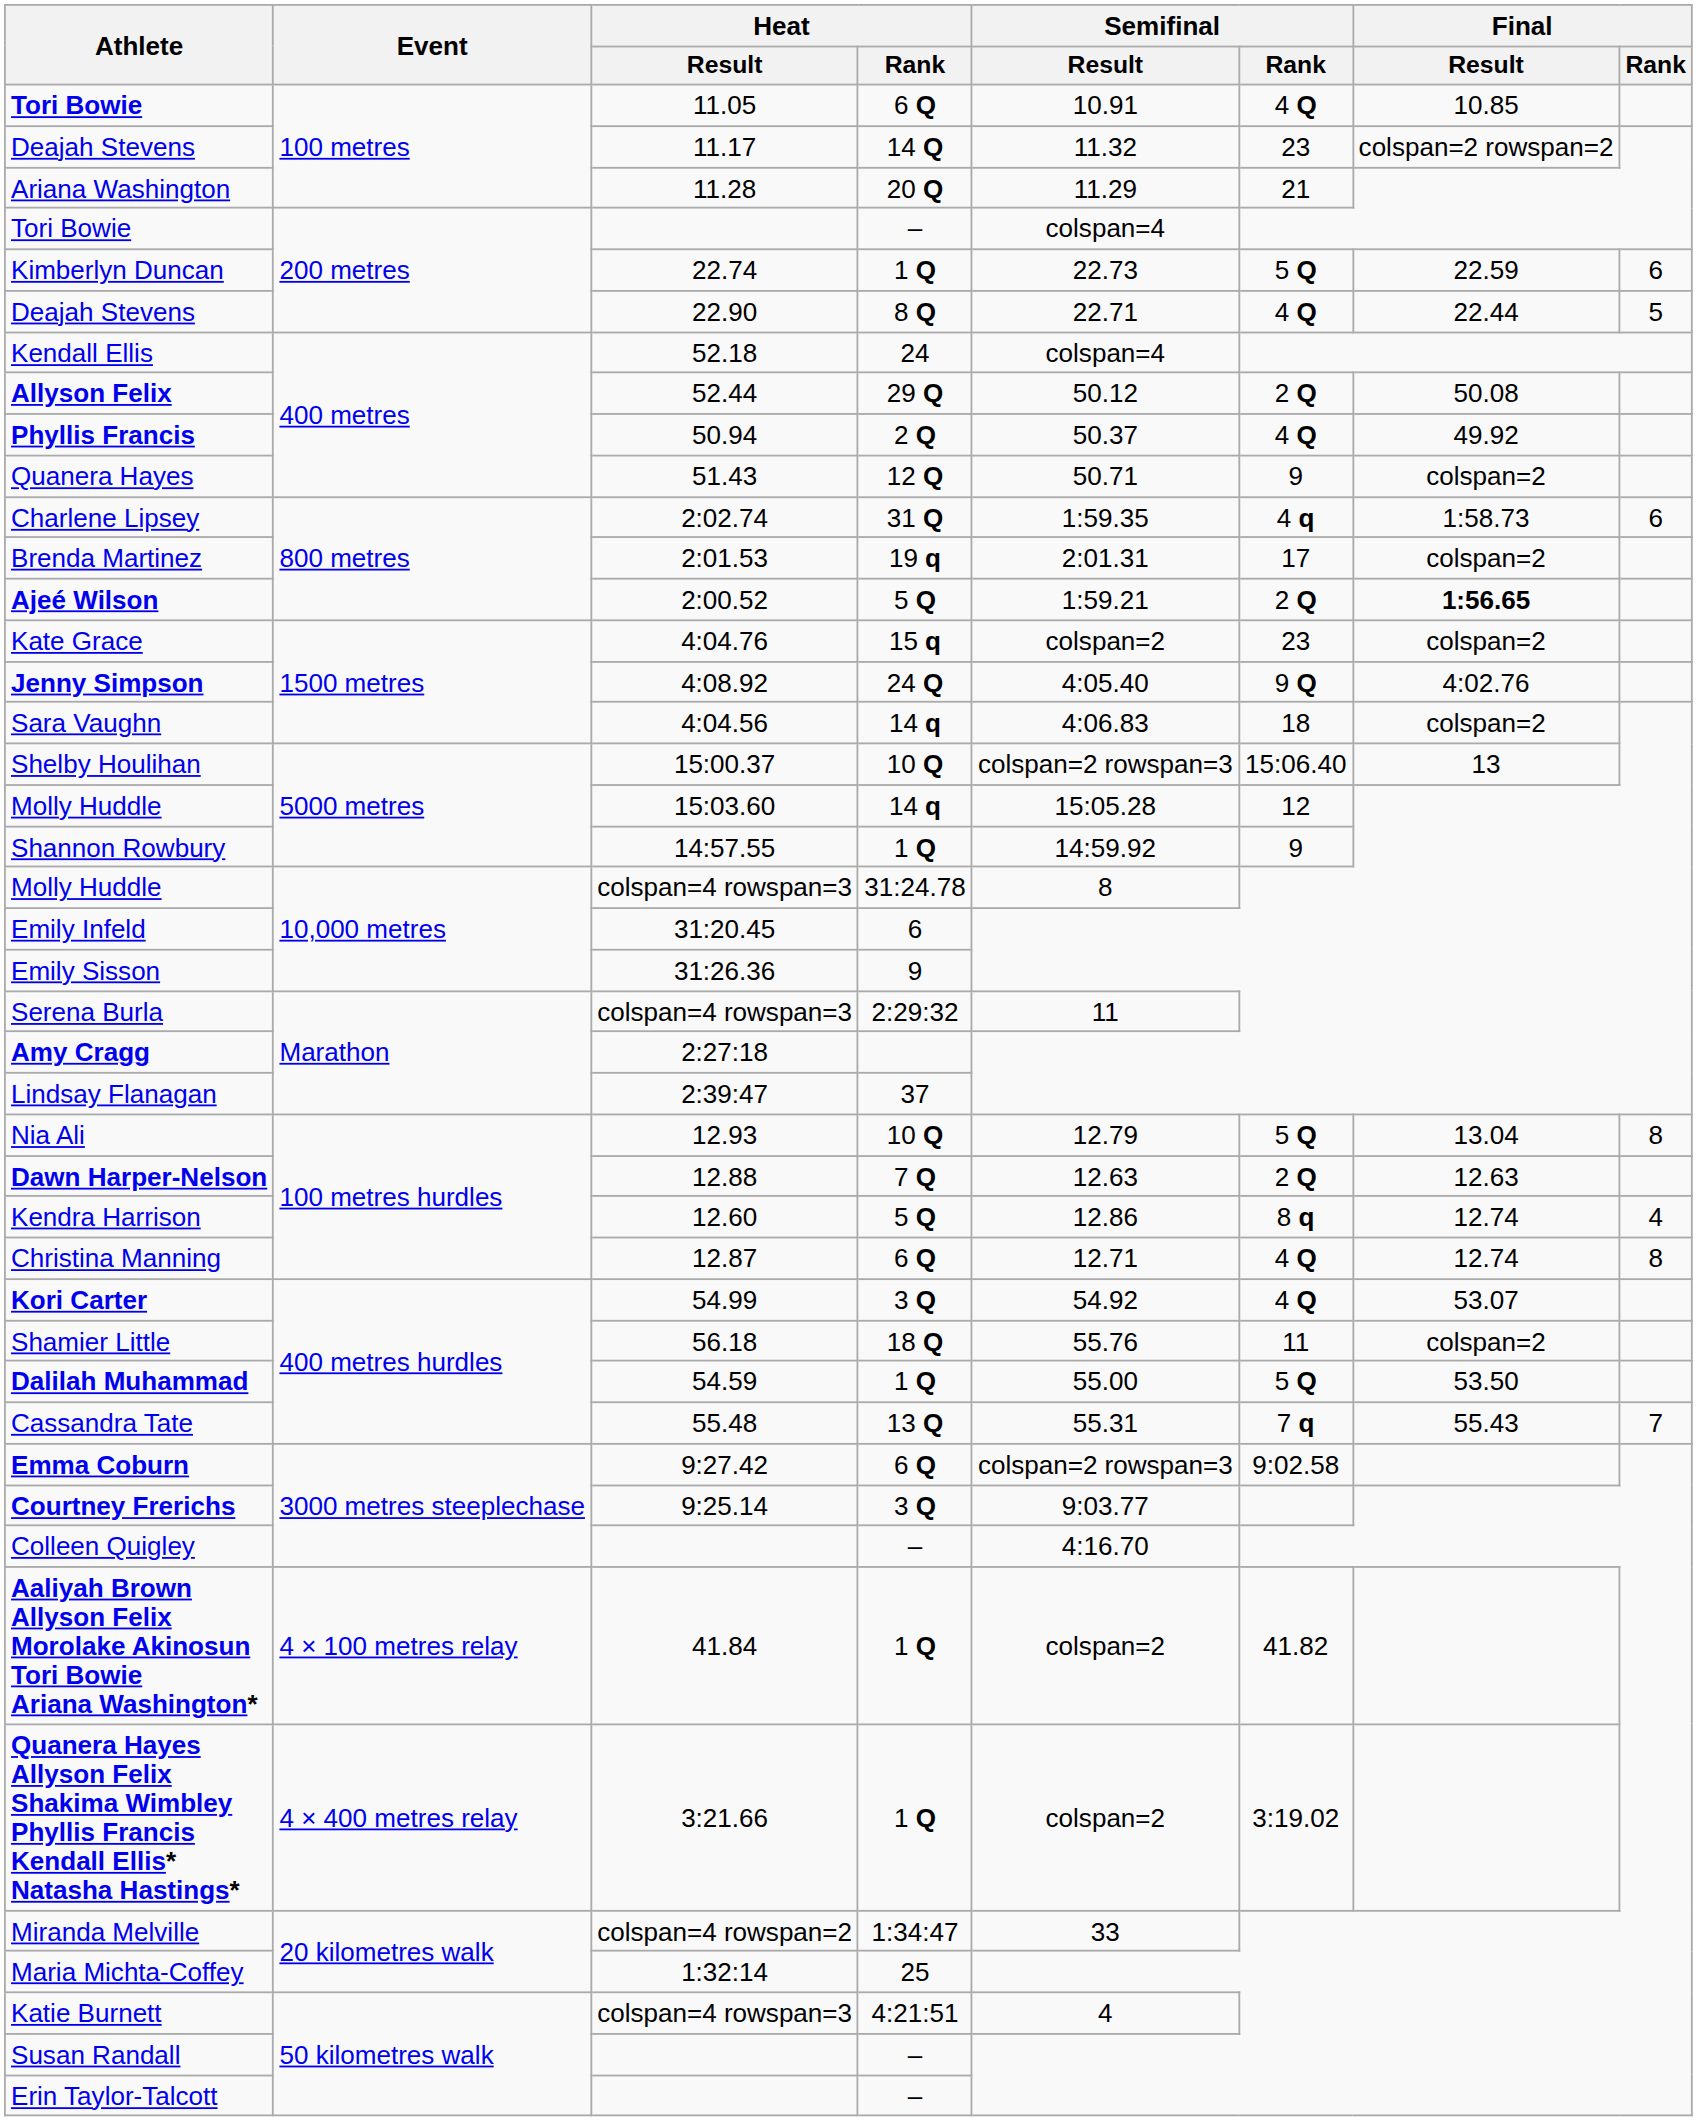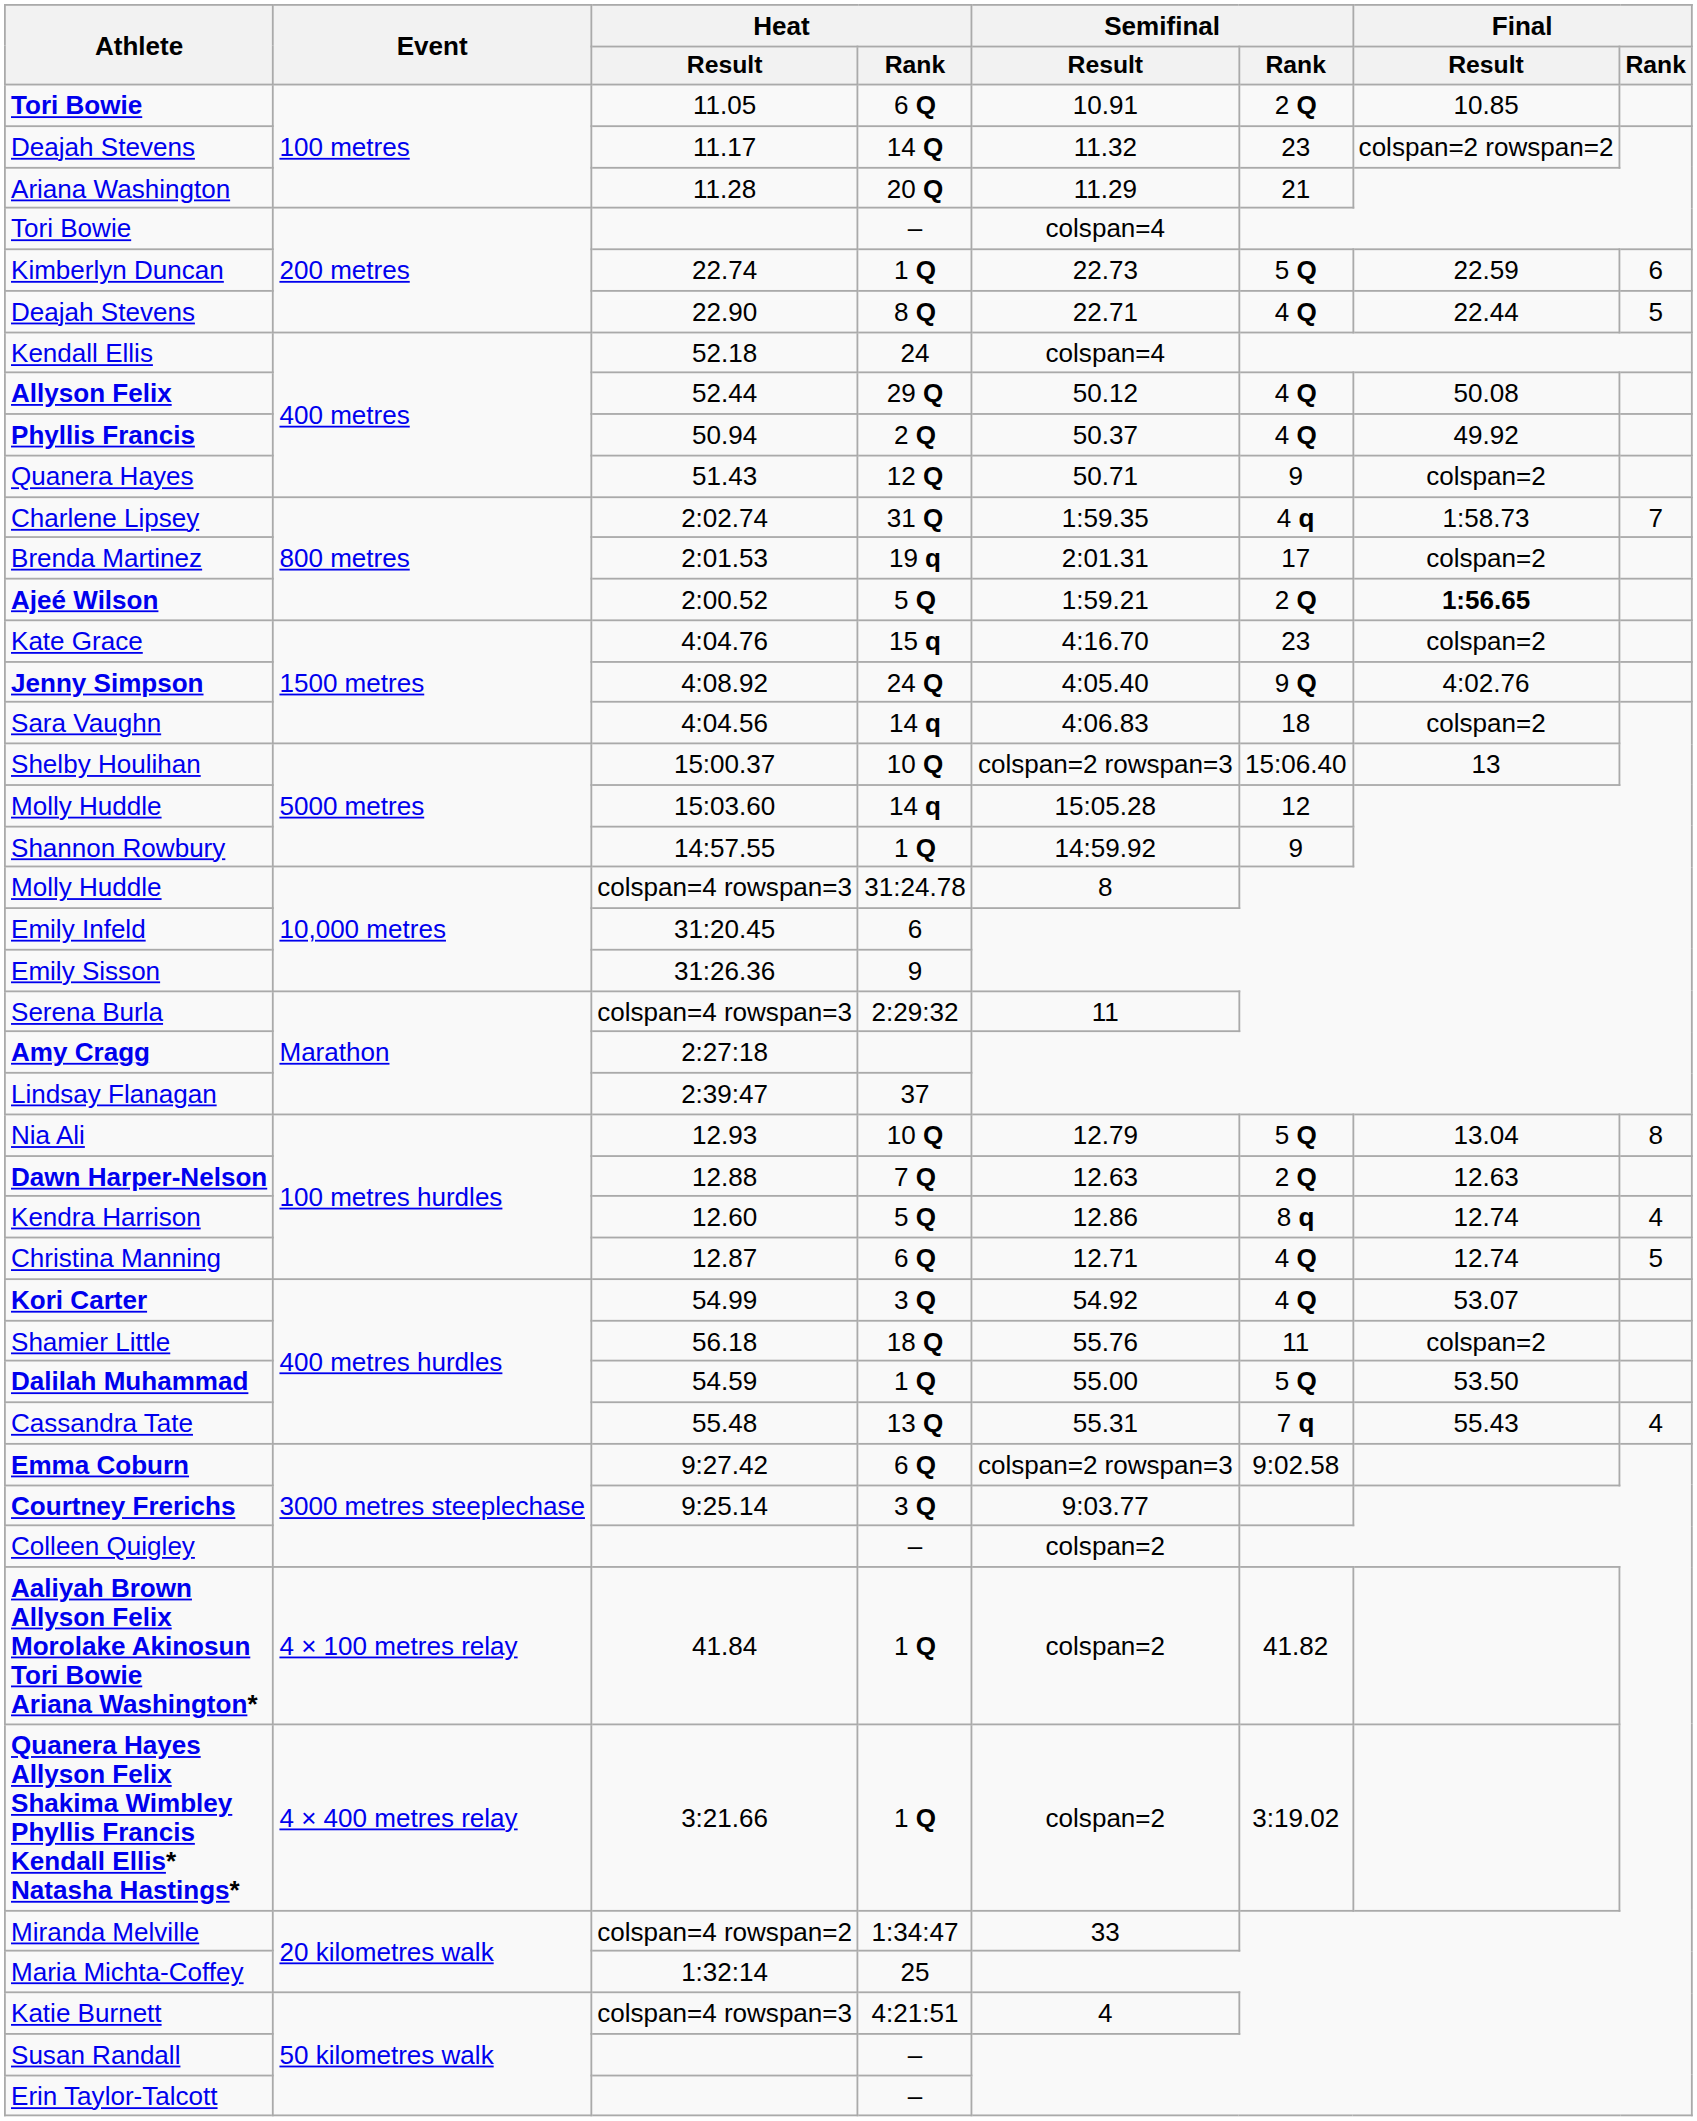(1296, 106) 4 Q -> (1296, 106) 2 Q
(1296, 394) 2 Q -> (1296, 394) 4 Q
(1656, 518) 6 -> (1656, 518) 7
(1105, 641) colspan=2 -> (1105, 641) 4:16.70
(1656, 1259) 8 -> (1656, 1259) 5
(1656, 1424) 7 -> (1656, 1424) 4
(1105, 1547) 4:16.70 -> (1105, 1547) colspan=2
